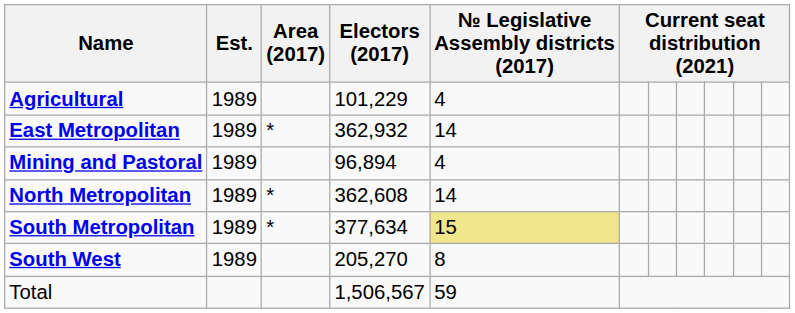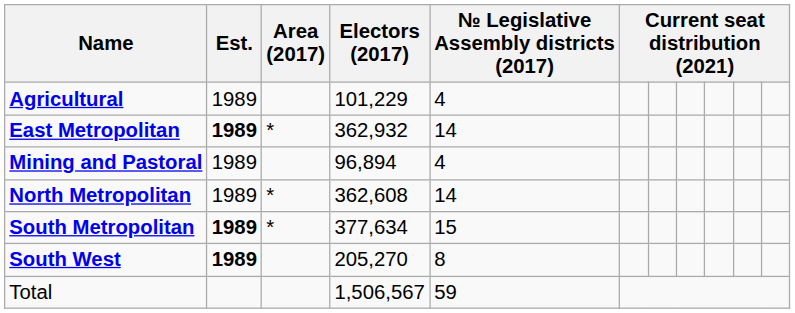(234, 130) normal -> (234, 130) bold
(234, 227) normal -> (234, 227) bold
(445, 227) khaki background -> (445, 227) no background
(234, 259) normal -> (234, 259) bold
